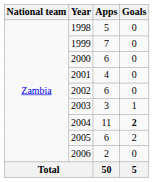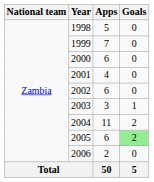(134, 122) bold -> (134, 122) normal
(134, 138) no background -> (134, 138) lightgreen background
